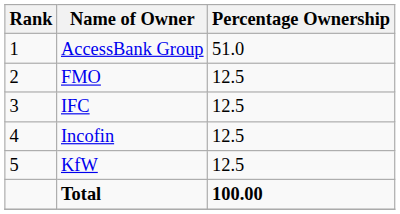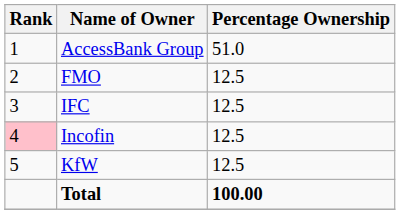(14, 135) no background -> (14, 135) pink background
